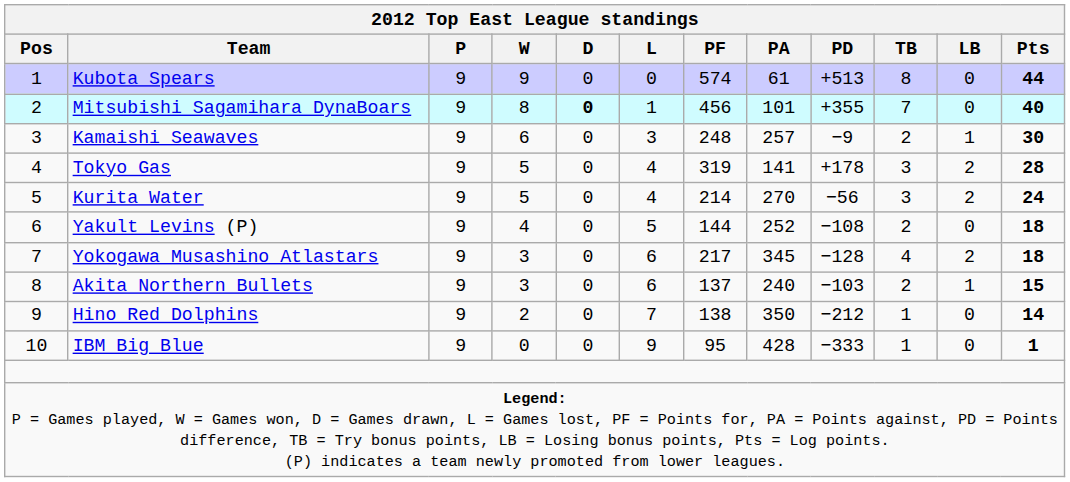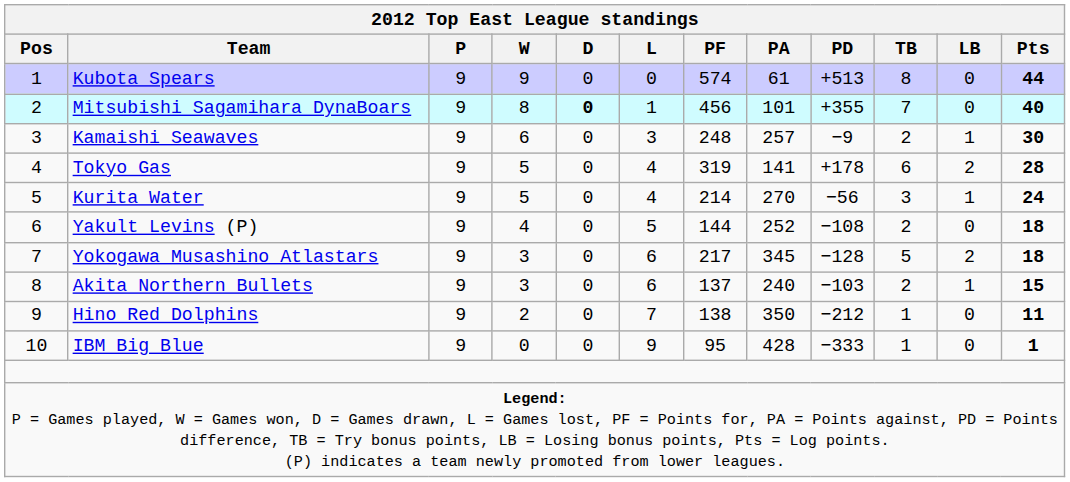(906, 168) 3 -> (906, 168) 6
(970, 198) 2 -> (970, 198) 1
(906, 257) 4 -> (906, 257) 5
(1033, 316) 14 -> (1033, 316) 11
